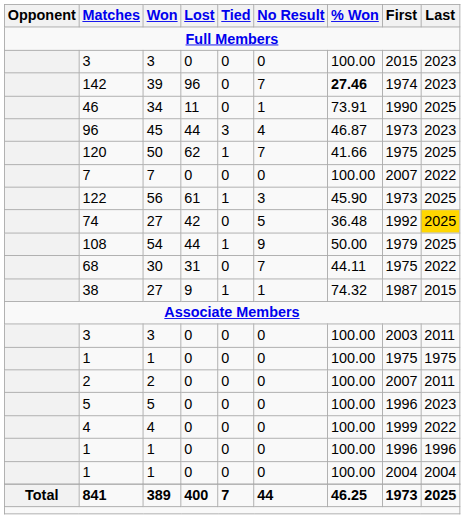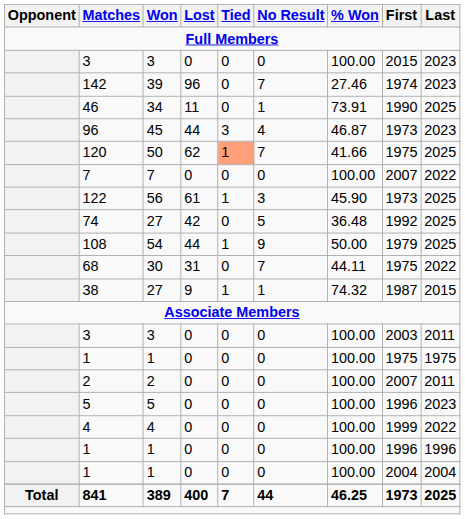(349, 84) bold -> (349, 84) normal
(225, 152) no background -> (225, 152) lightsalmon background
(440, 221) gold background -> (440, 221) no background
